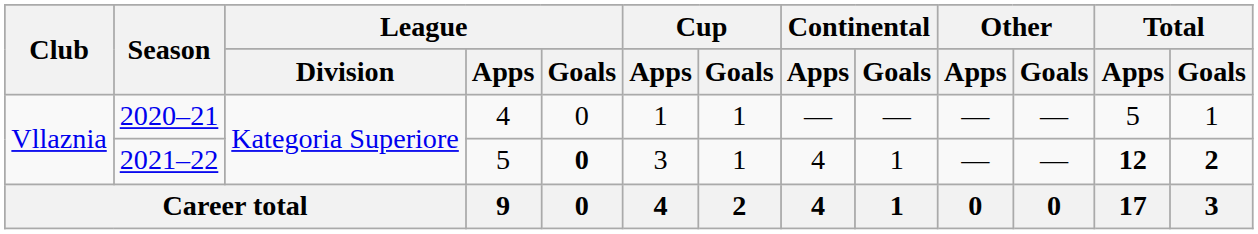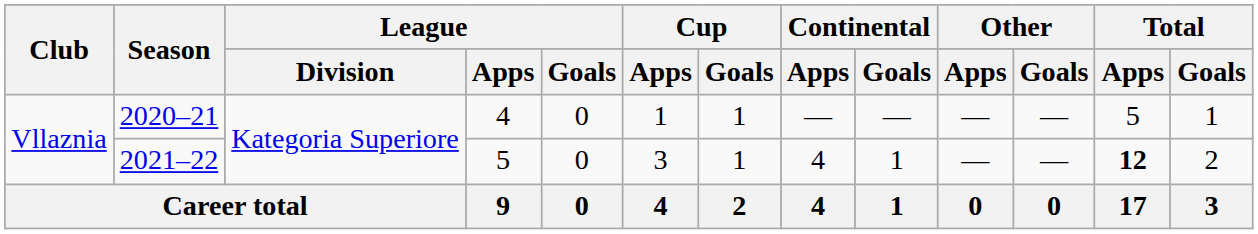(582, 160) bold -> (582, 160) normal
(1212, 160) bold -> (1212, 160) normal
